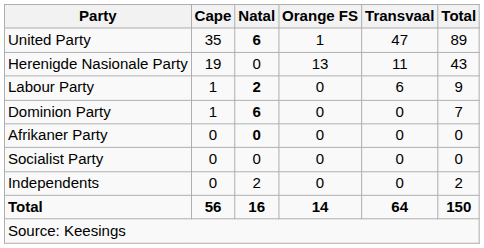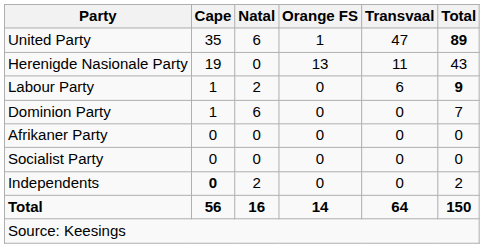(257, 40) bold -> (257, 40) normal
(459, 40) normal -> (459, 40) bold
(257, 87) bold -> (257, 87) normal
(459, 87) normal -> (459, 87) bold
(257, 111) bold -> (257, 111) normal
(257, 135) bold -> (257, 135) normal
(213, 183) normal -> (213, 183) bold
